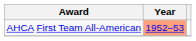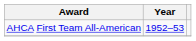(165, 28) lightsalmon background -> (165, 28) no background
